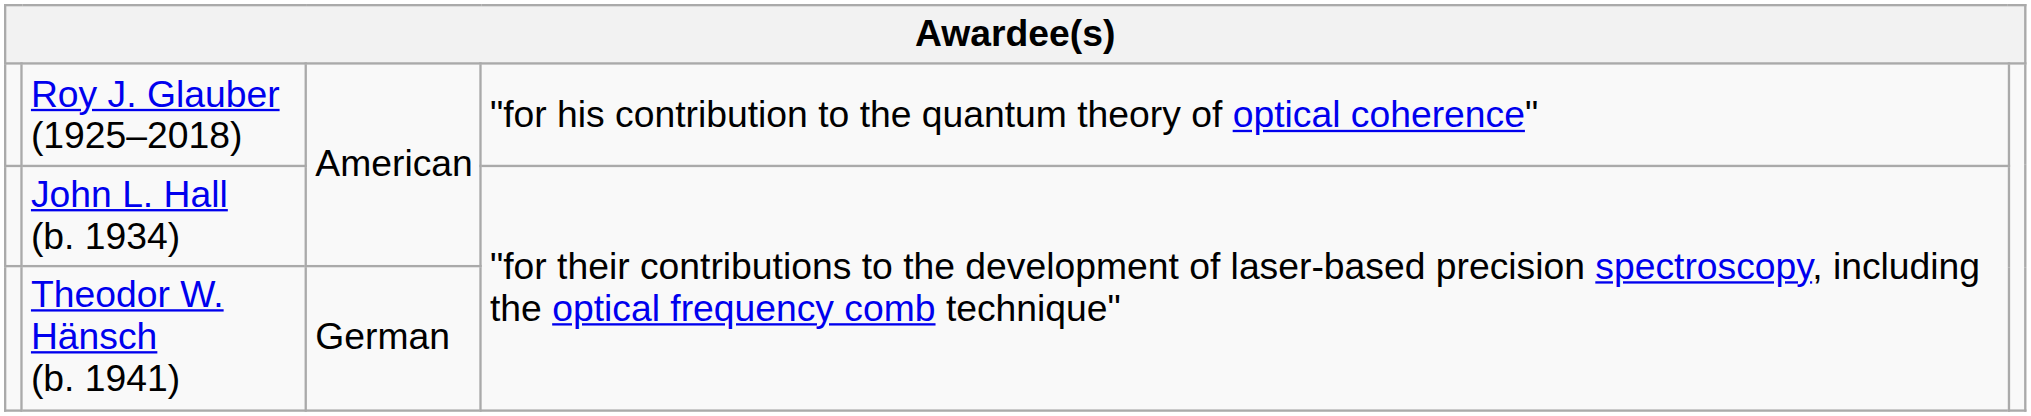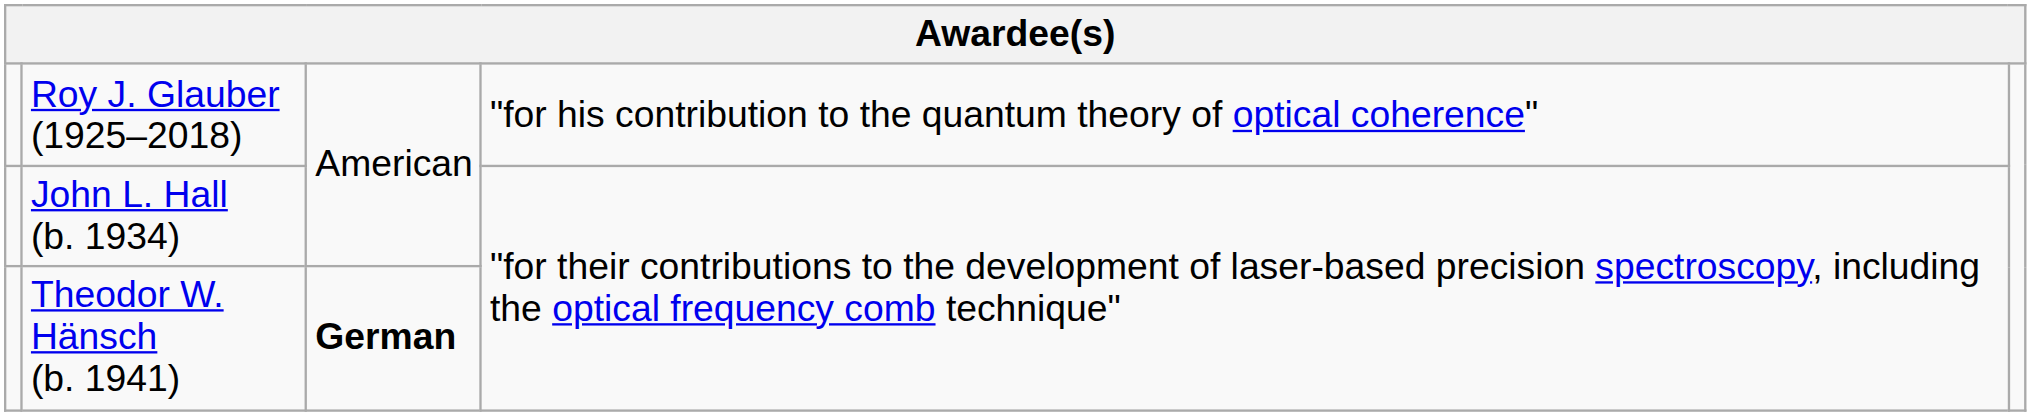(383, 337) normal -> (386, 337) bold
